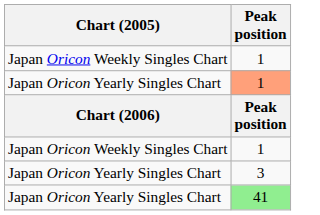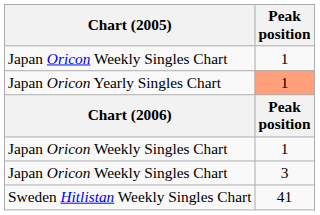(114, 173) Japan Oricon Yearly Singles Chart -> (118, 173) Japan Oricon Weekly Singles Chart
(114, 197) Japan Oricon Yearly Singles Chart -> (130, 197) Sweden Hitlistan Weekly Singles Chart
(261, 197) lightgreen background -> (285, 197) no background
